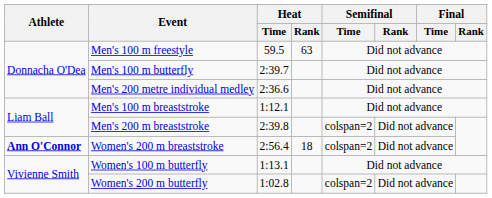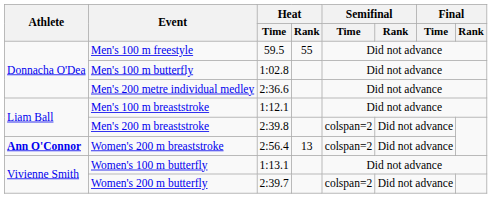(307, 51) 63 -> (307, 51) 55
(274, 70) 2:39.7 -> (274, 70) 1:02.8
(307, 146) 18 -> (307, 146) 13
(274, 184) 1:02.8 -> (274, 184) 2:39.7
